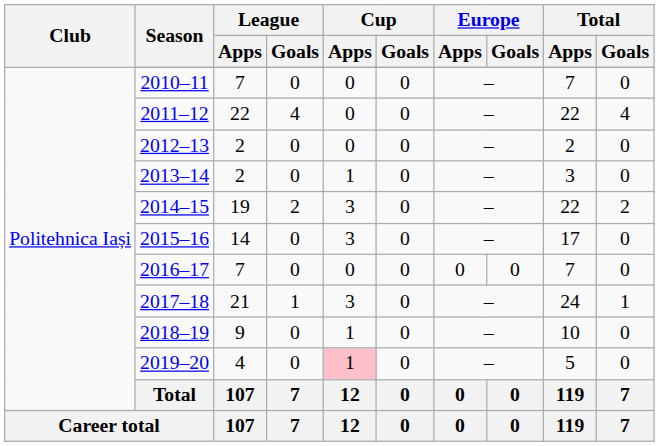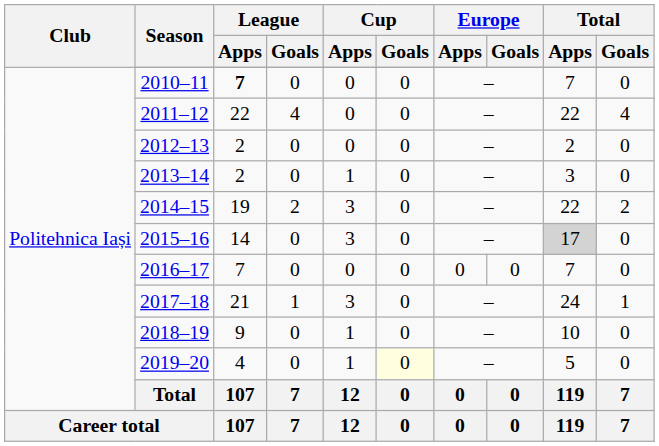(240, 82) normal -> (240, 82) bold
(570, 238) no background -> (570, 238) lightgrey background
(350, 363) pink background -> (350, 363) no background
(405, 363) no background -> (405, 363) lightyellow background
